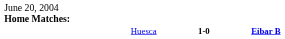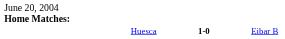(266, 31) bold -> (265, 31) normal
